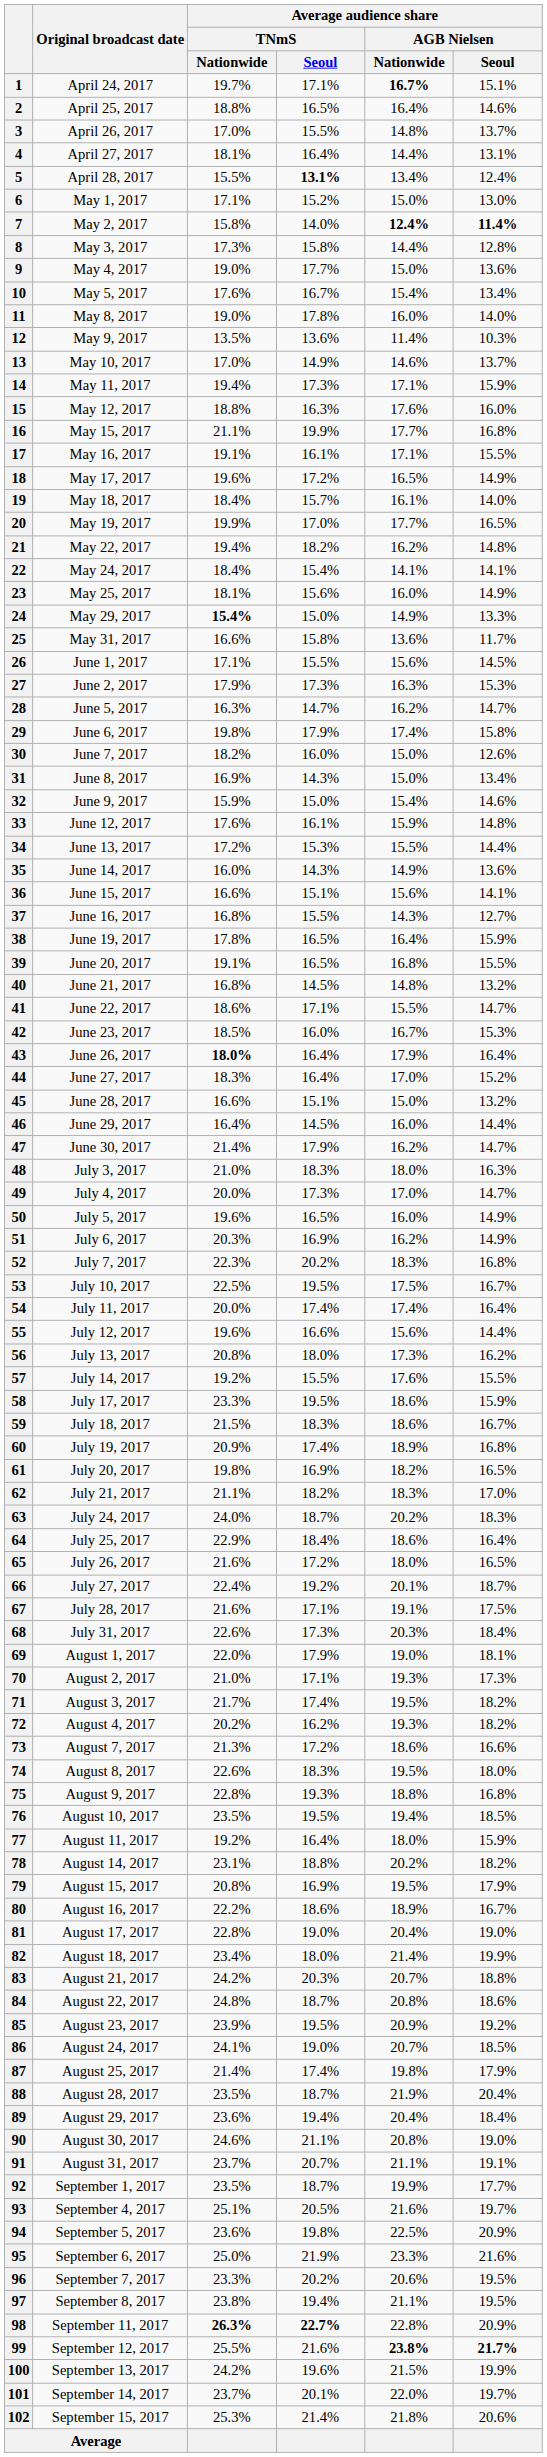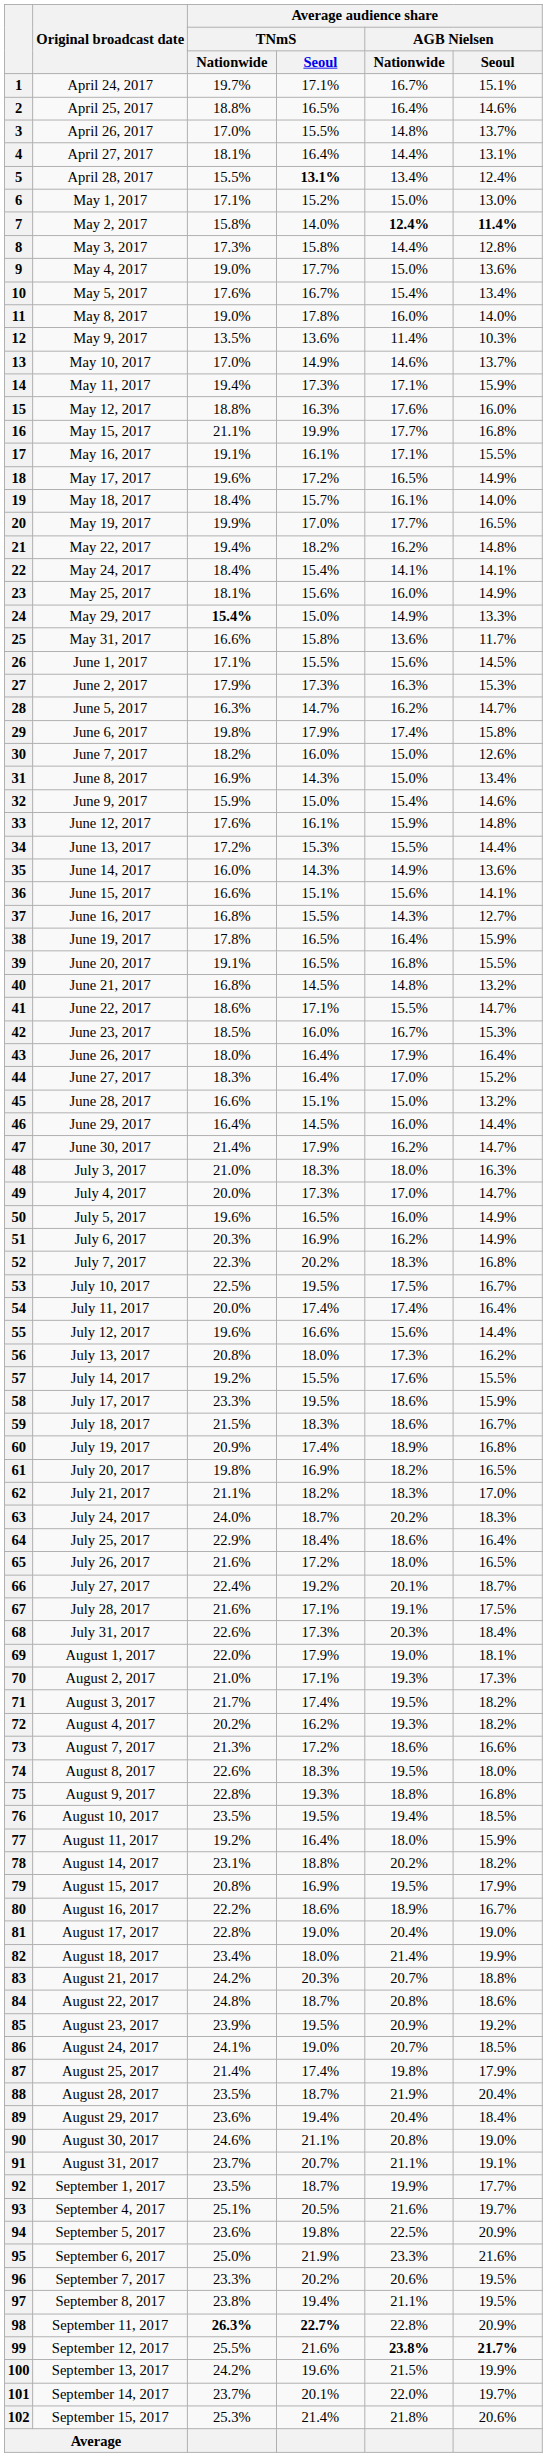(409, 85) bold -> (409, 85) normal
(232, 1055) bold -> (232, 1055) normal
